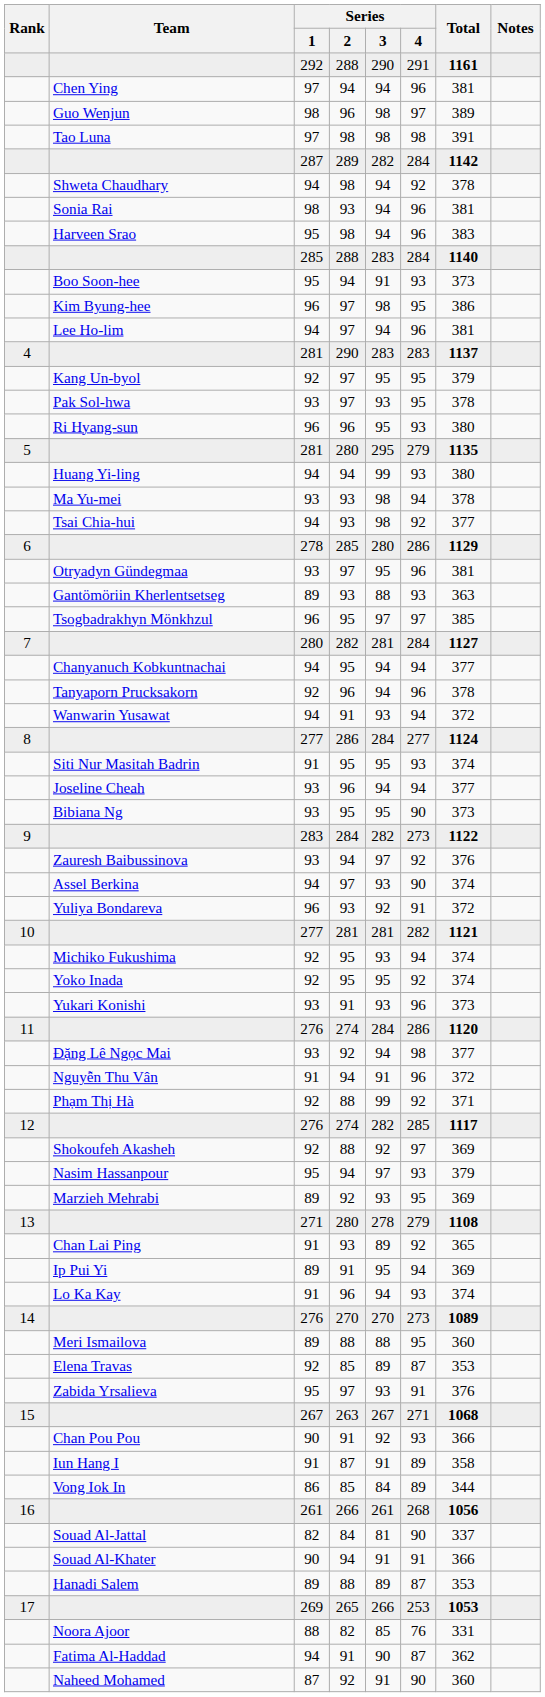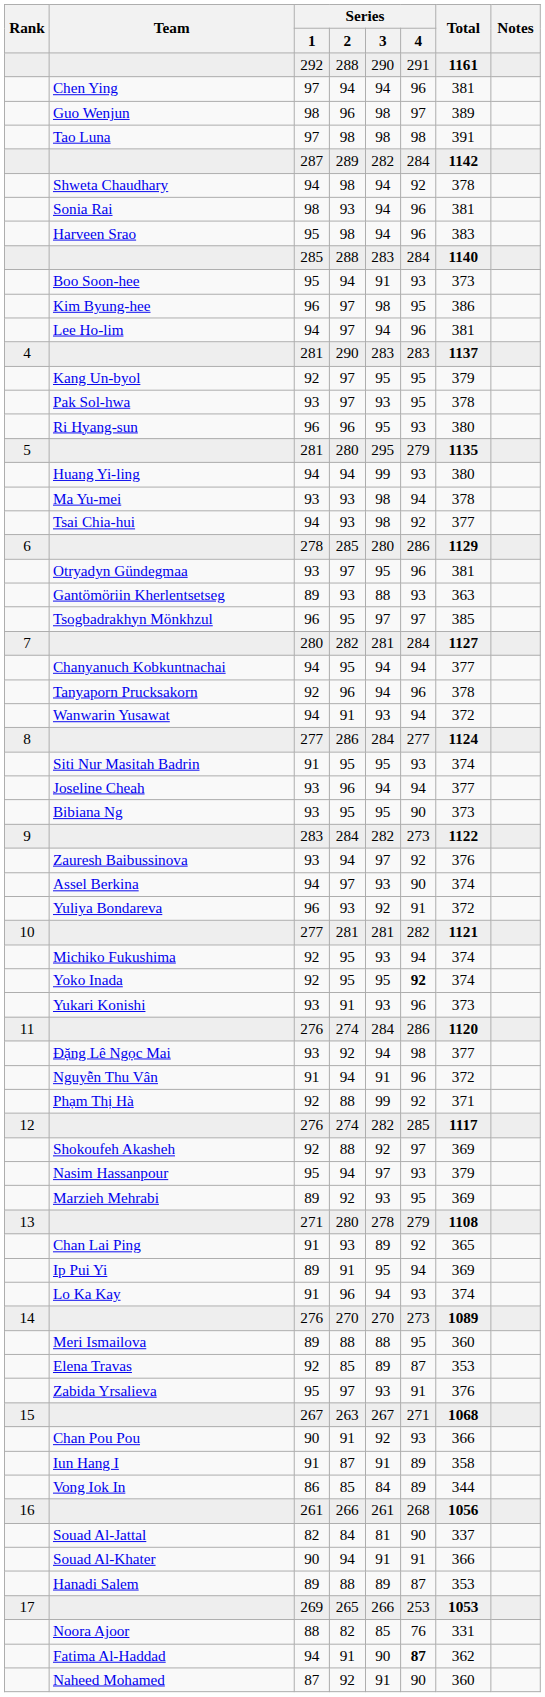(418, 980) normal -> (418, 980) bold
(418, 1655) normal -> (418, 1655) bold
